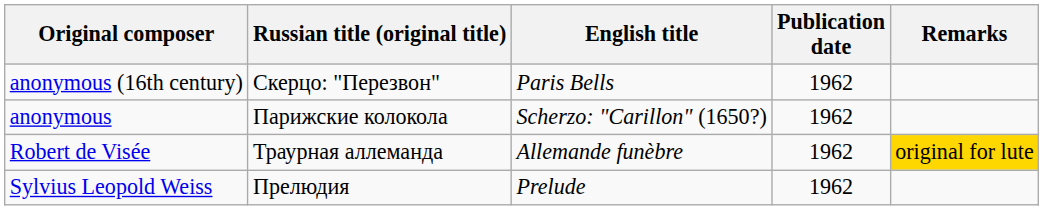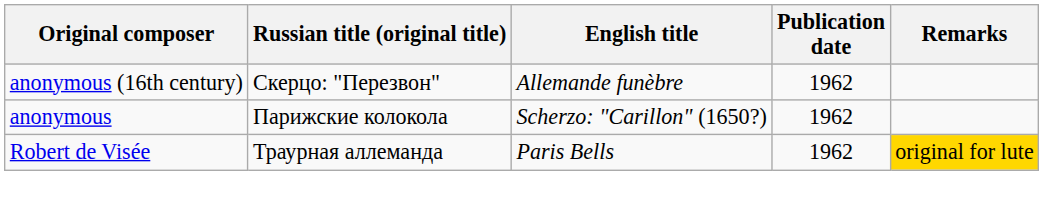(565, 81) Paris Bells -> (600, 81) Allemande funèbre
(600, 151) Allemande funèbre -> (565, 151) Paris Bells
- row: (111, 186)
